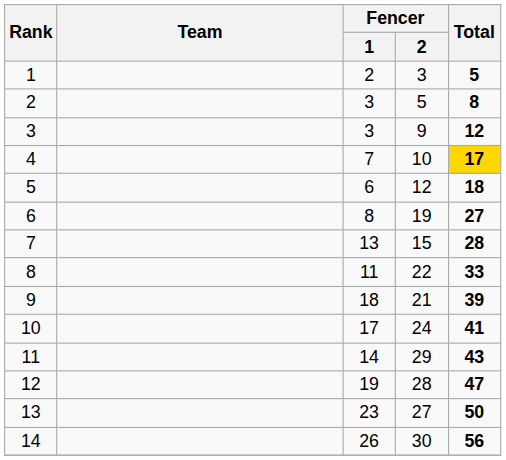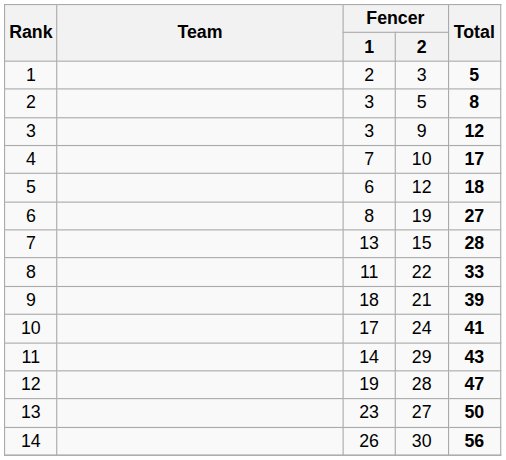(474, 159) gold background -> (474, 159) no background
